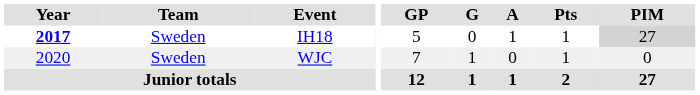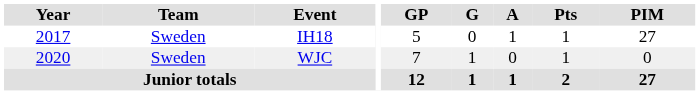(53, 36) bold -> (53, 36) normal
(647, 36) lightgrey background -> (647, 36) no background
